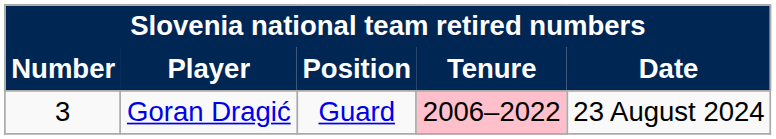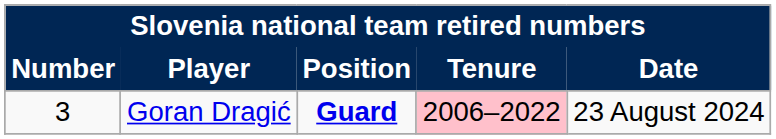(357, 111) normal -> (357, 111) bold
